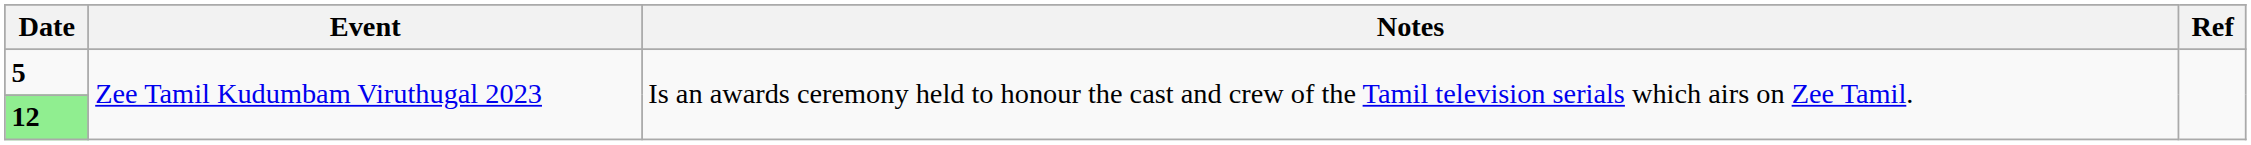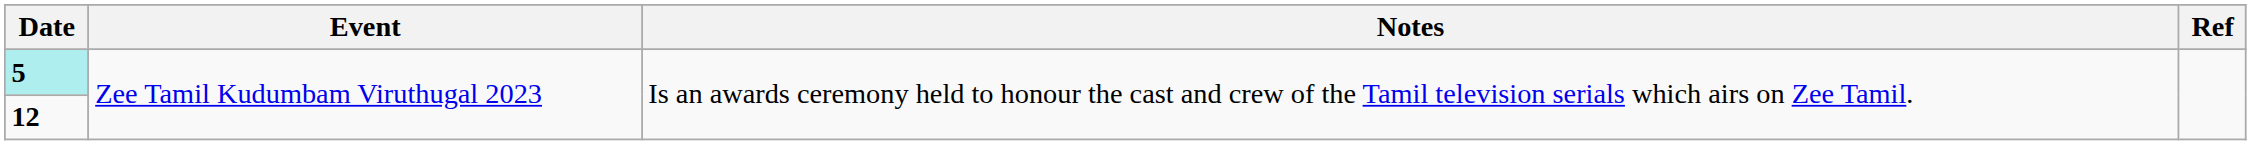(18, 71) no background -> (18, 71) paleturquoise background
(26, 116) lightgreen background -> (26, 116) no background
